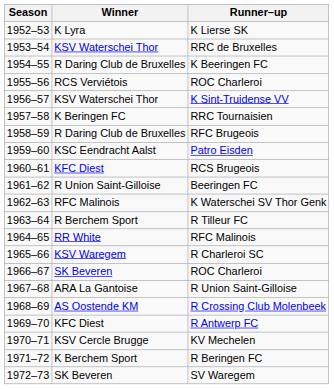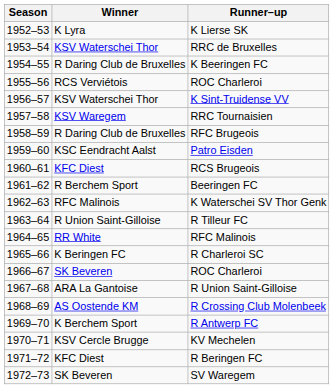(90, 116) K Beringen FC -> (90, 116) KSV Waregem
(107, 185) R Union Saint-Gilloise -> (96, 185) R Berchem Sport
(96, 220) R Berchem Sport -> (107, 220) R Union Saint-Gilloise
(90, 254) KSV Waregem -> (90, 254) K Beringen FC
(79, 323) KFC Diest -> (96, 323) K Berchem Sport
(96, 358) K Berchem Sport -> (79, 358) KFC Diest
